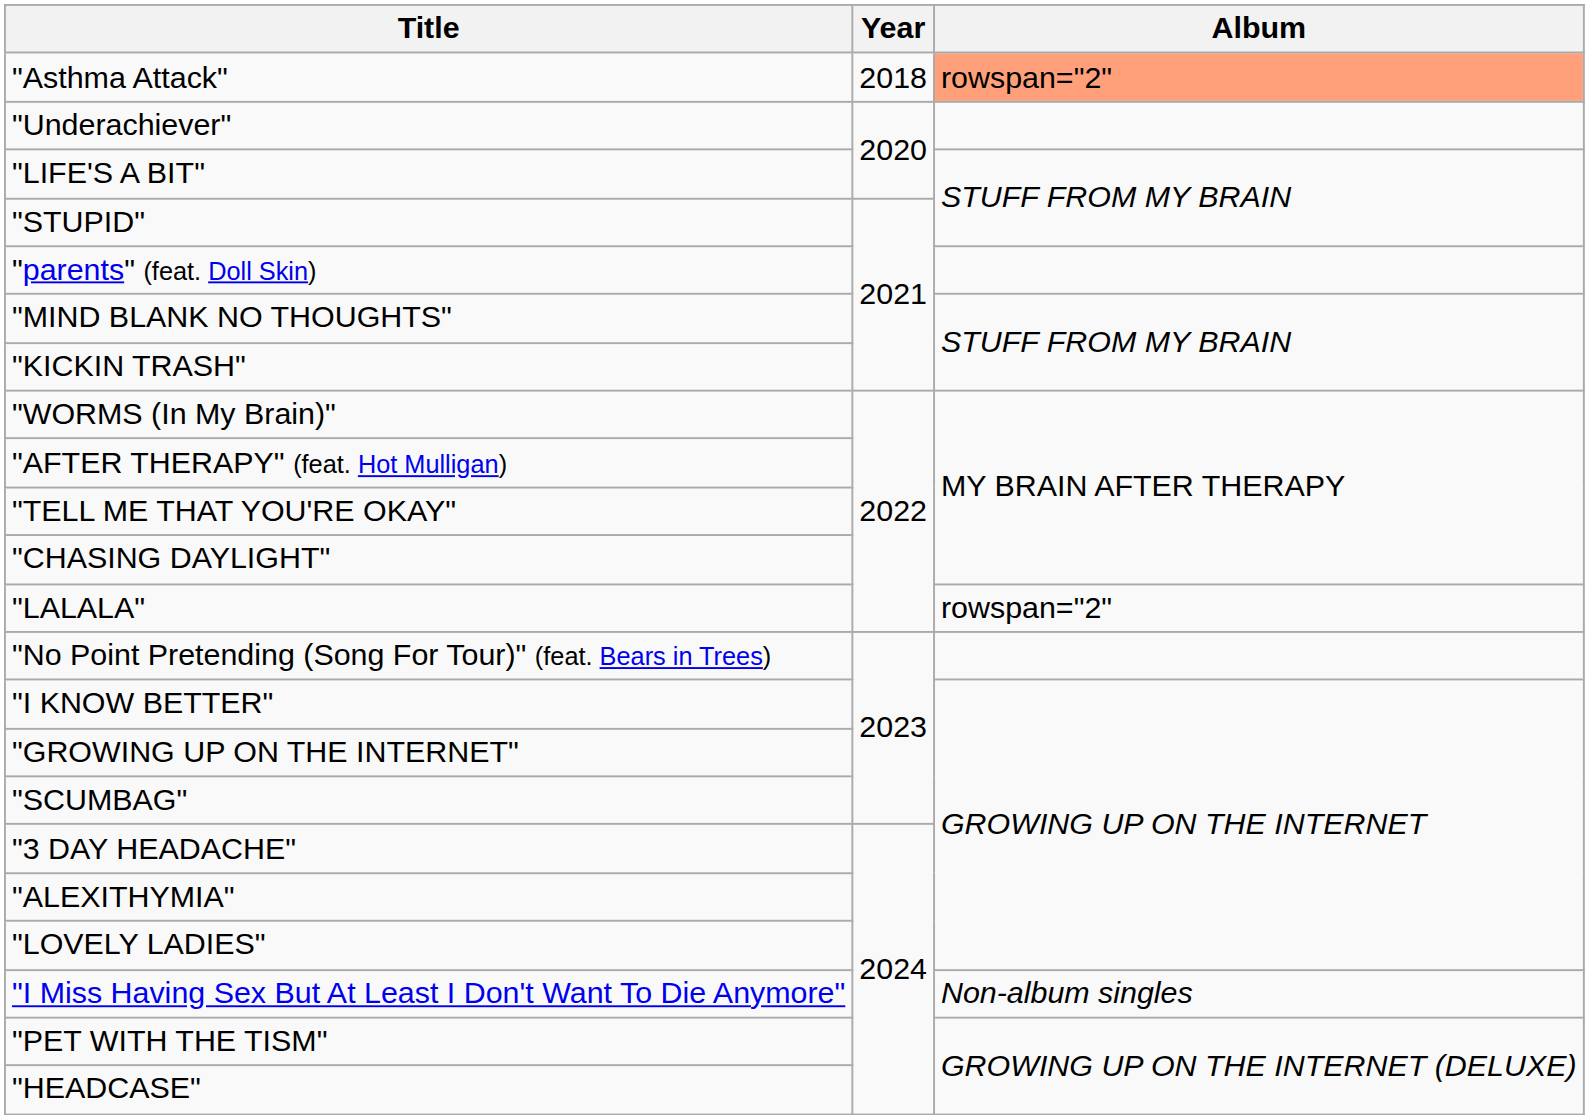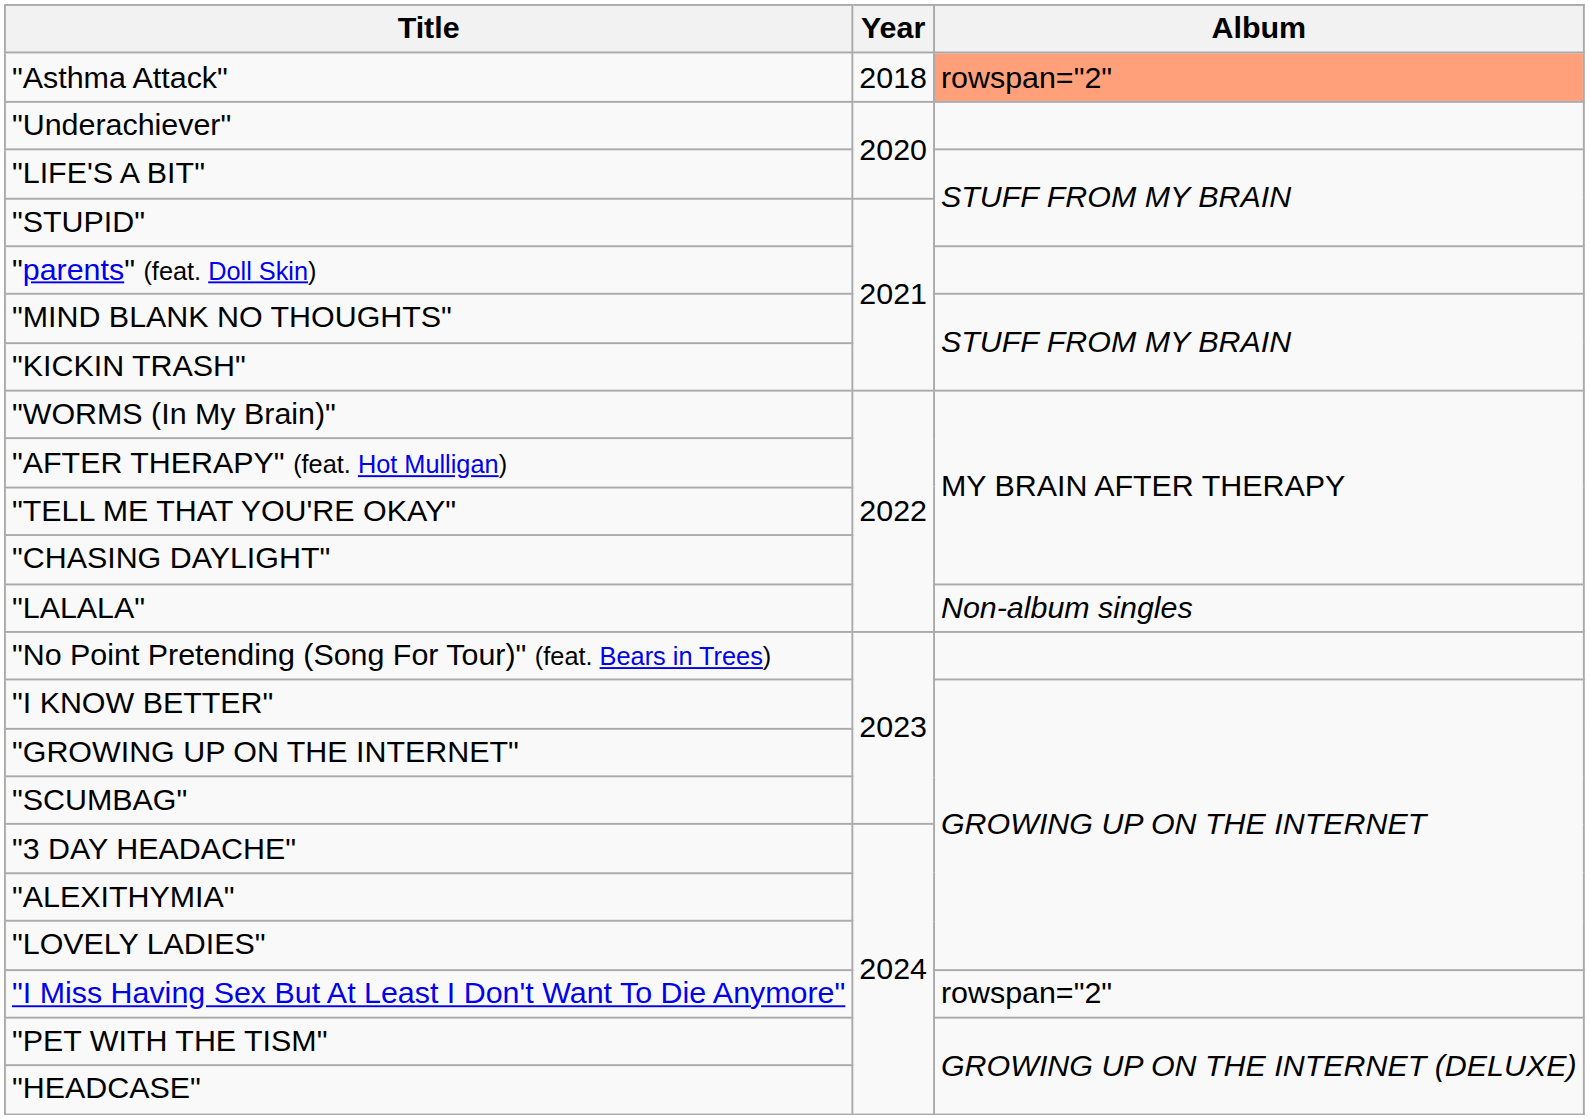(1027, 607) rowspan="2" -> (1067, 607) Non-album singles
(1067, 992) Non-album singles -> (1027, 992) rowspan="2"
